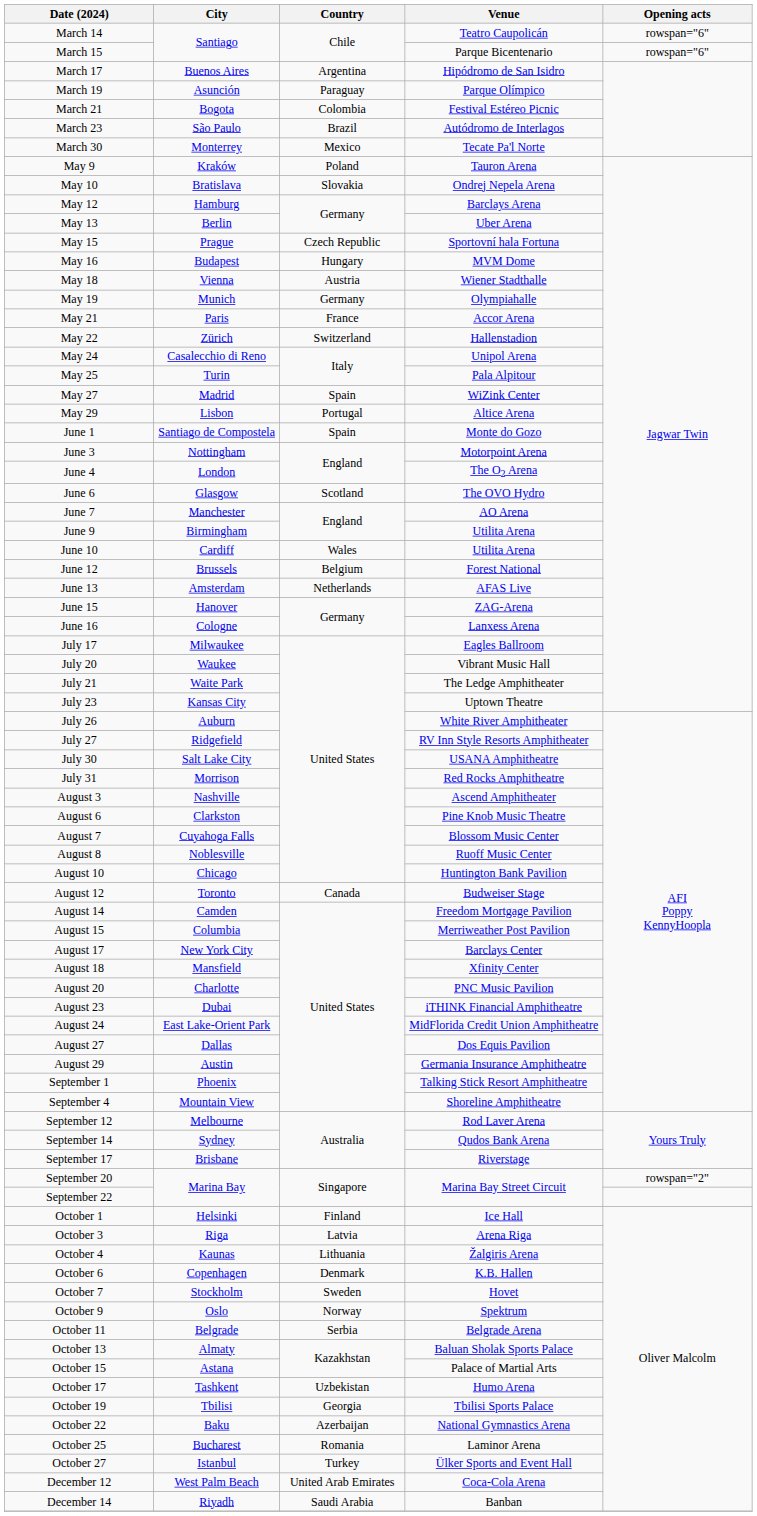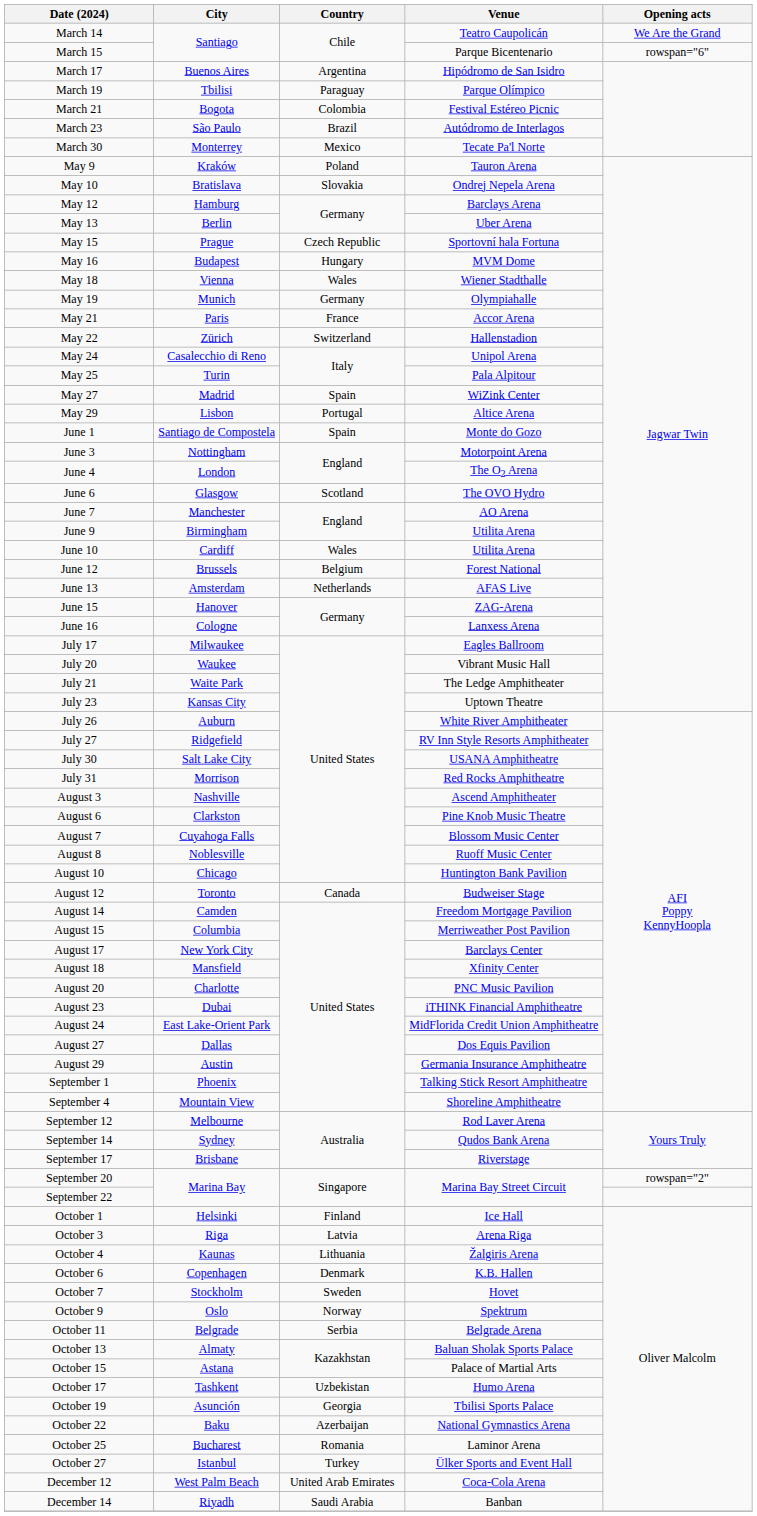(677, 33) rowspan="6" -> (677, 33) We Are the Grand
(217, 90) Asunción -> (217, 90) Tbilisi
(342, 280) Austria -> (342, 280) Wales
(217, 1406) Tbilisi -> (217, 1406) Asunción
